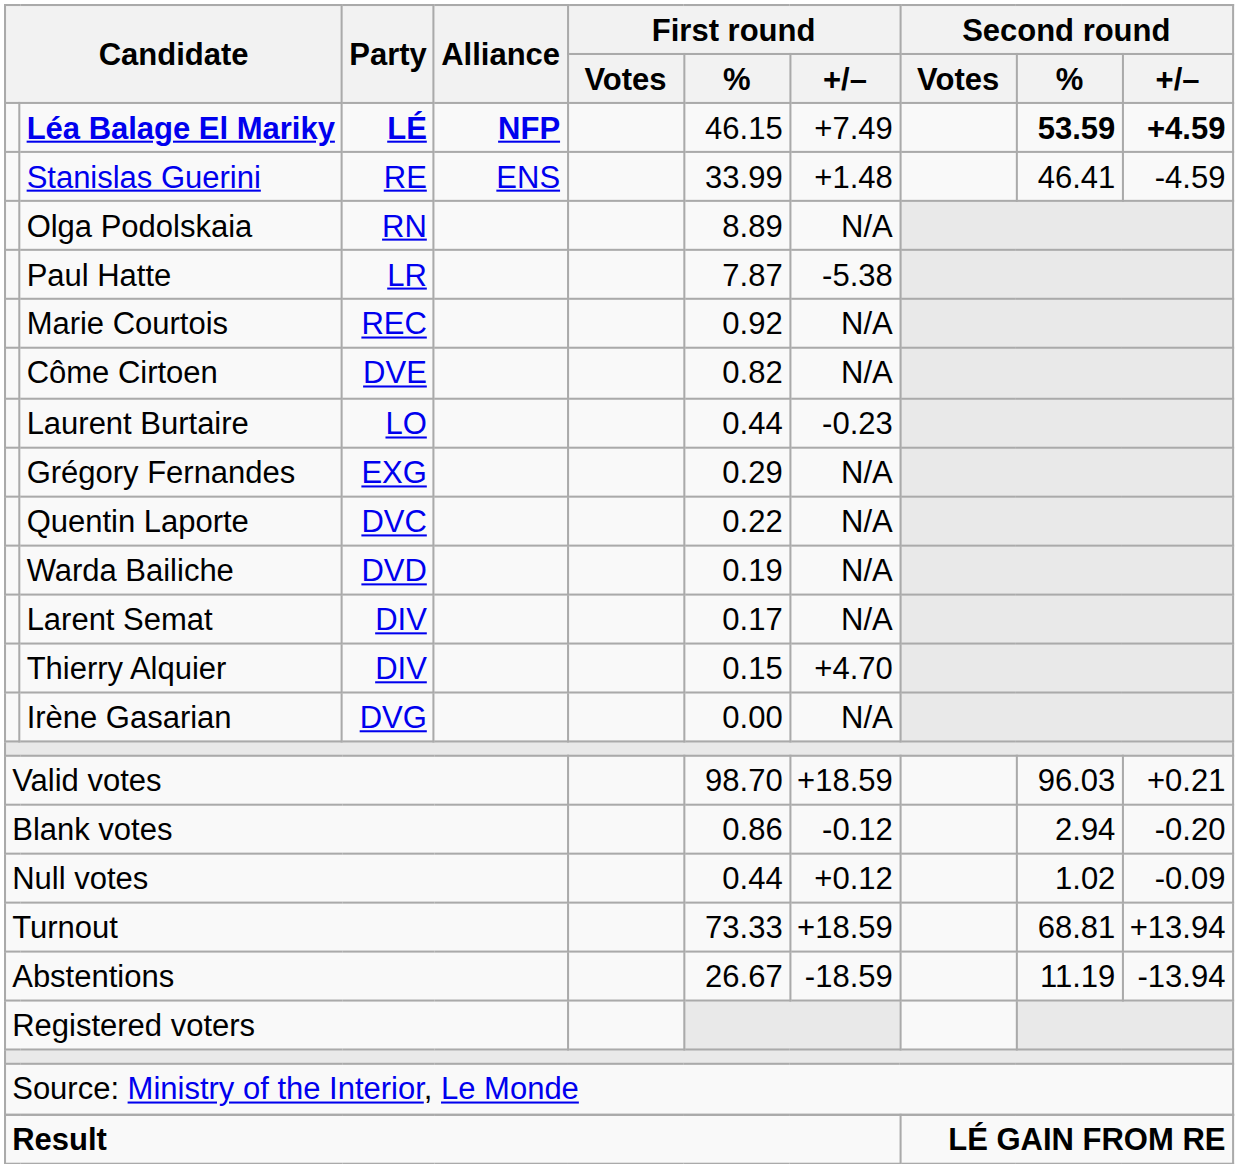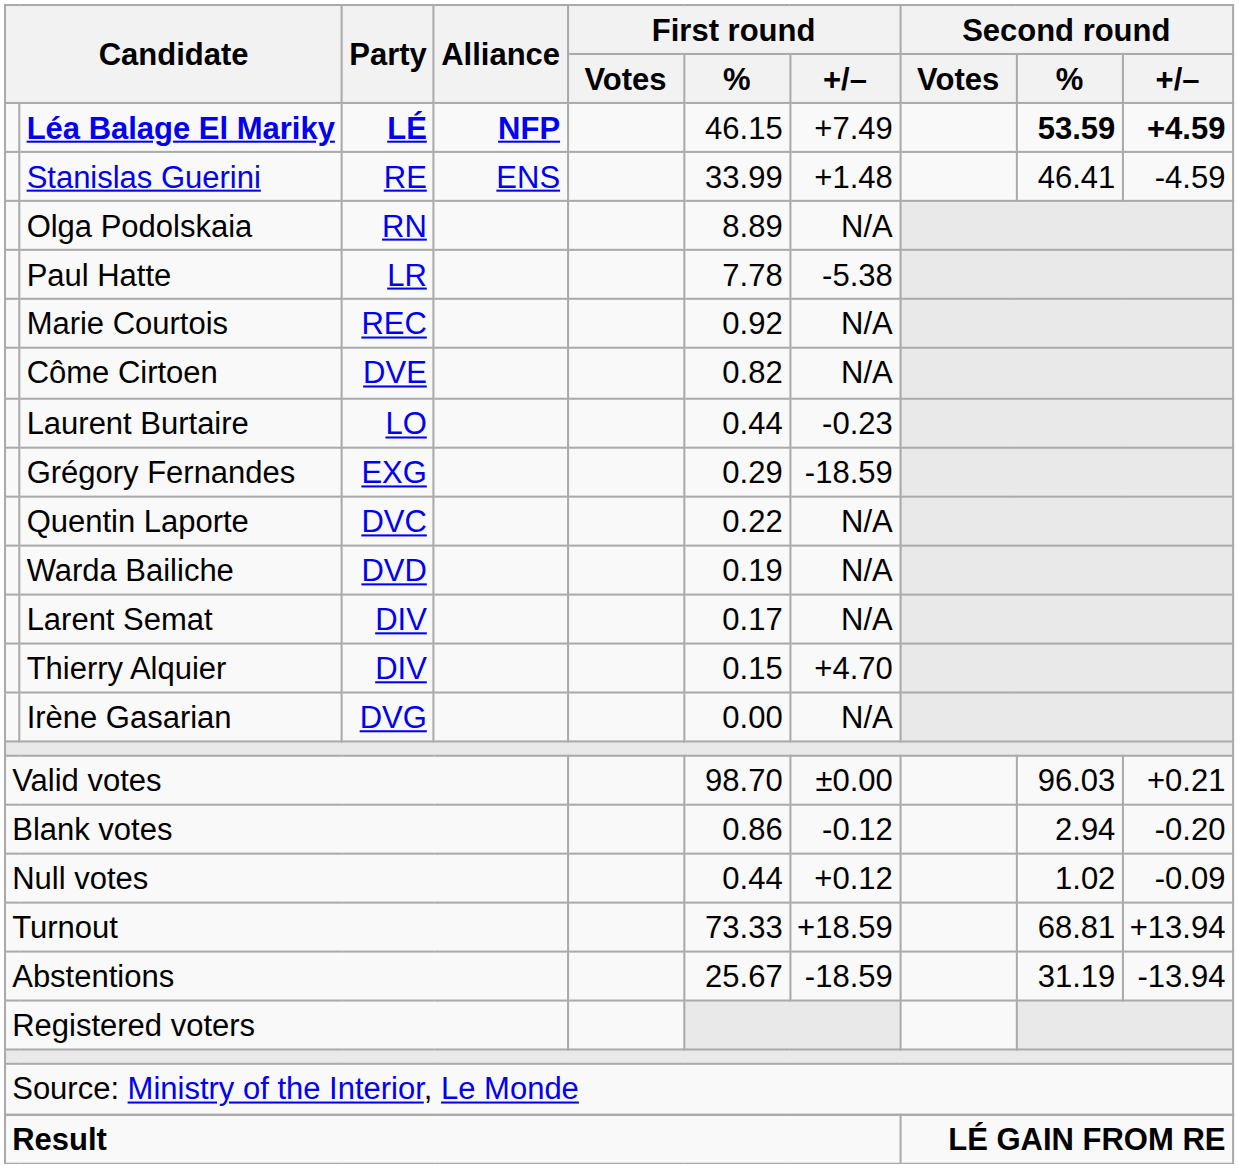(753, 275) 7.87 -> (753, 275) 7.78
(867, 472) N/A -> (849, 472) -18.59
(845, 780) +18.59 -> (854, 780) ±0.00
(744, 977) 26.67 -> (744, 977) 25.67
(1078, 977) 11.19 -> (1077, 977) 31.19
